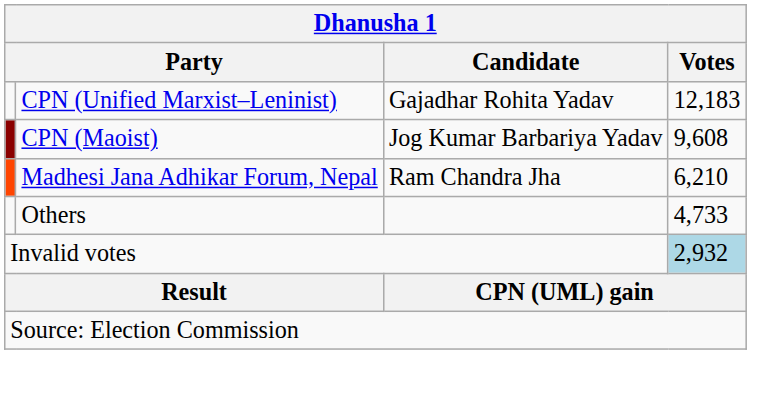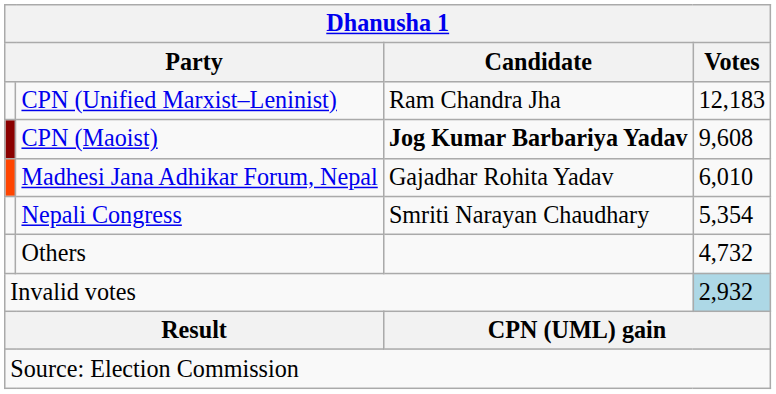(501, 100) Gajadhar Rohita Yadav -> (475, 100) Ram Chandra Jha
(526, 138) normal -> (538, 138) bold
(475, 176) Ram Chandra Jha -> (501, 176) Gajadhar Rohita Yadav
(701, 176) 6,210 -> (726, 176) 6,010
+ row: (102, 215)
(701, 215) 4,733 -> (726, 253) 4,732
